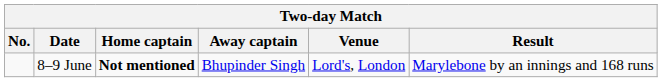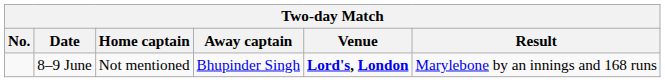(147, 64) bold -> (144, 64) normal
(359, 64) normal -> (358, 64) bold
